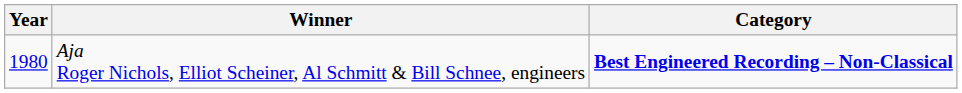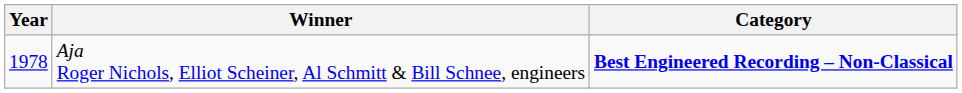(28, 61) 1980 -> (28, 61) 1978
